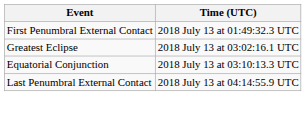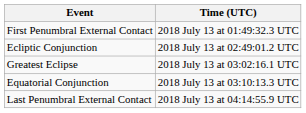+ row: (52, 47)
